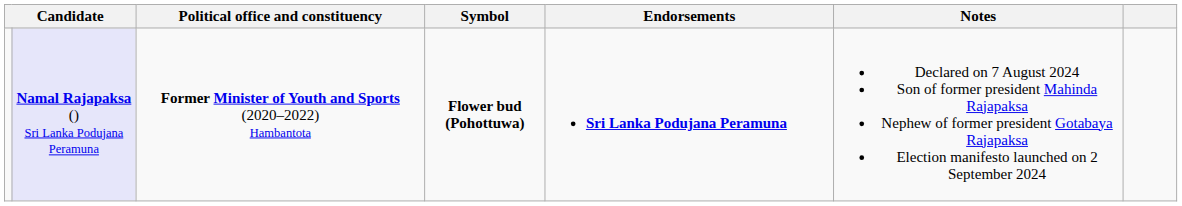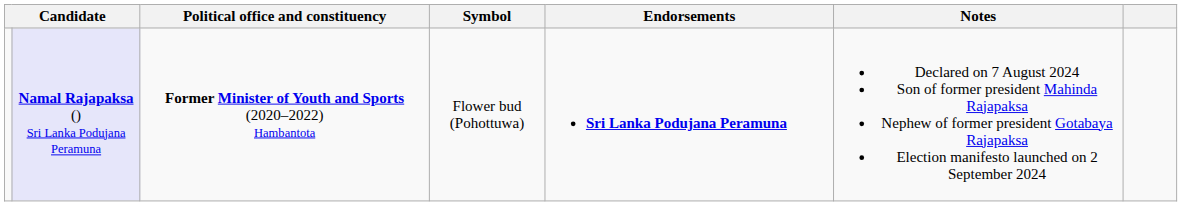(485, 114) bold -> (487, 114) normal
